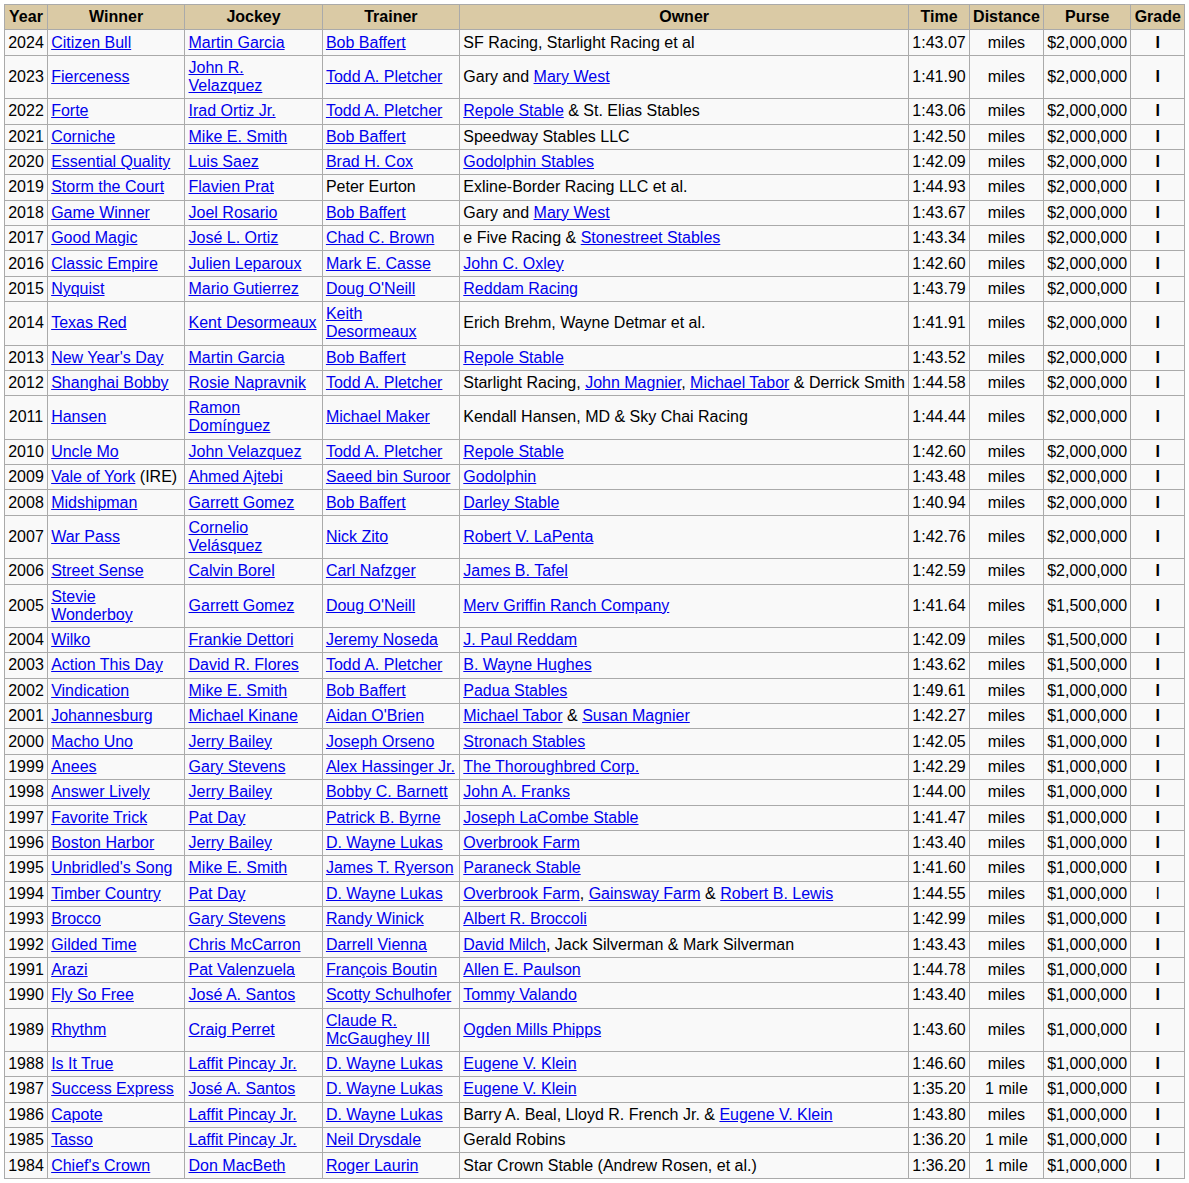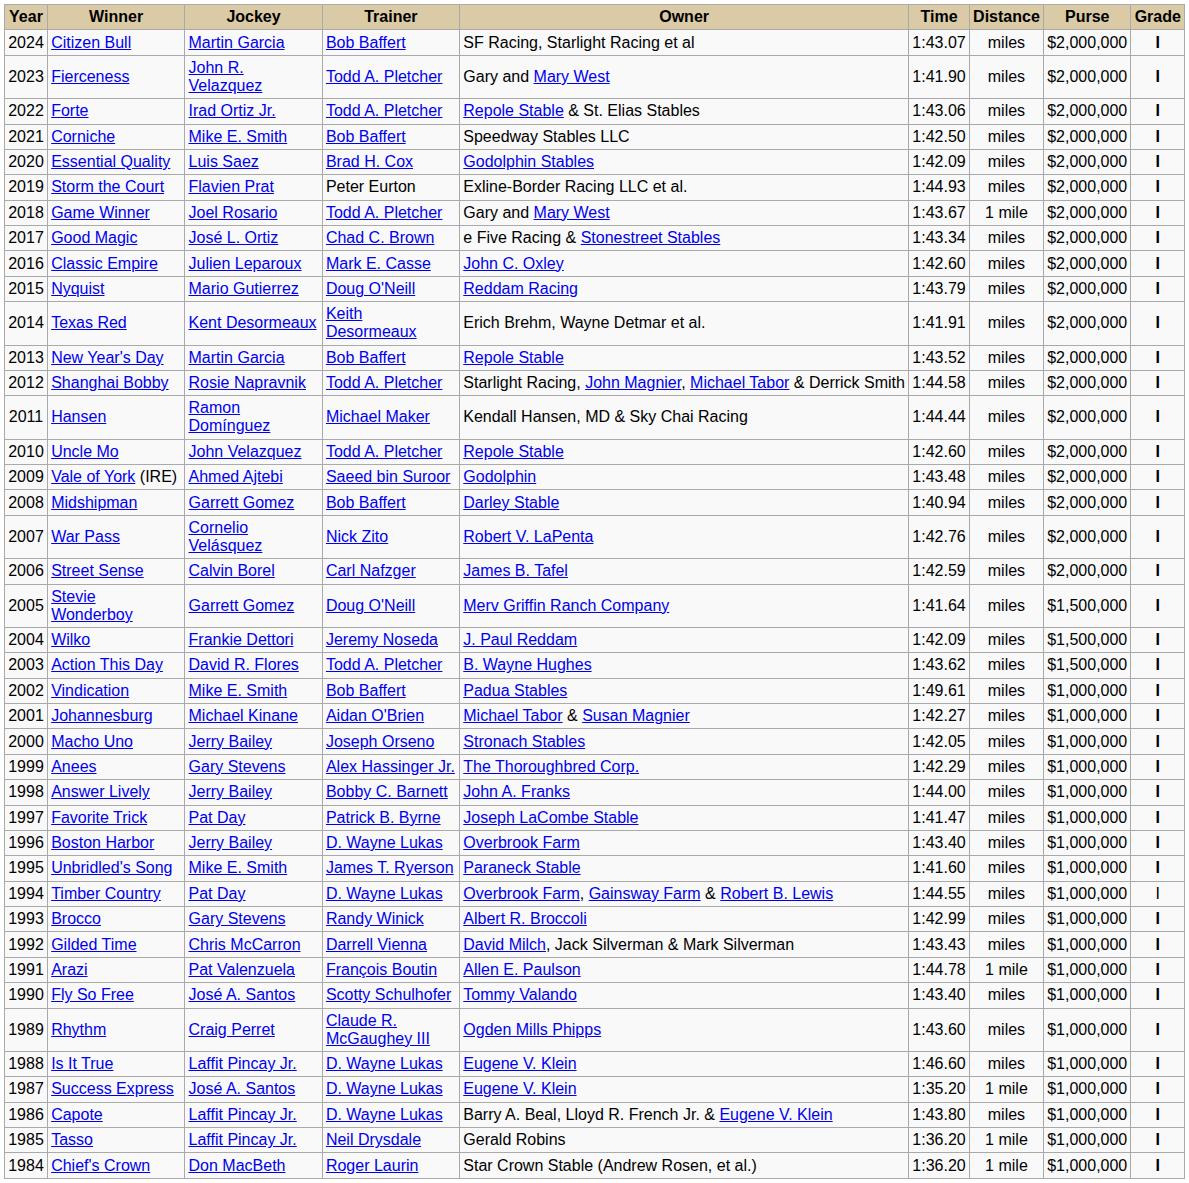(366, 212) Bob Baffert -> (384, 212) Todd A. Pletcher
(1006, 212) miles -> (1006, 212) 1 mile
(1006, 969) miles -> (1006, 969) 1 mile
